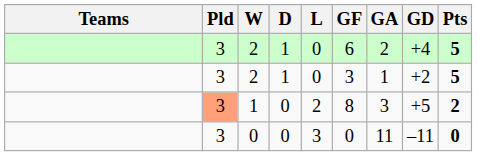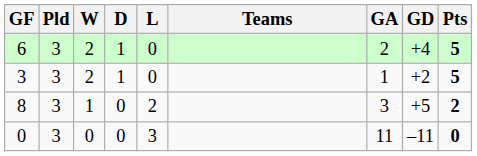columns swapped: (104, 19) <-> (349, 19)
(220, 106) lightsalmon background -> (56, 106) no background
